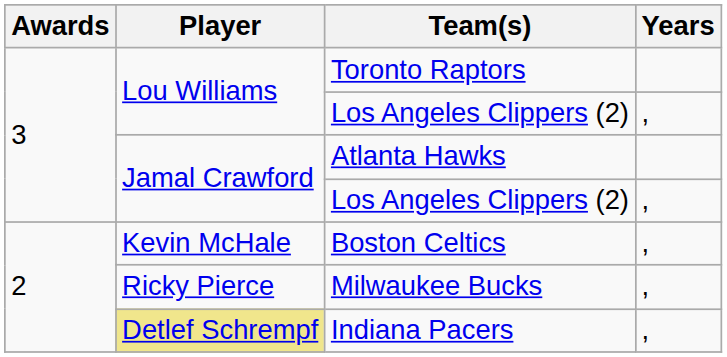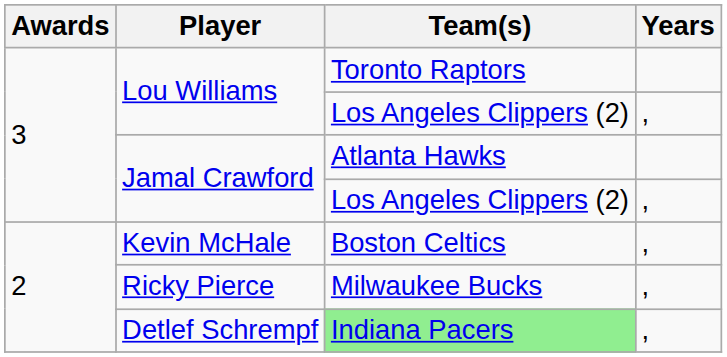(220, 329) khaki background -> (220, 329) no background
(422, 329) no background -> (422, 329) lightgreen background
